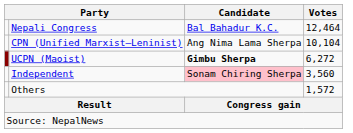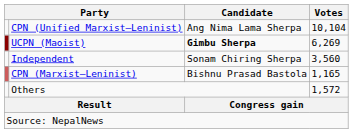- row: (54, 28)
(320, 58) 6,272 -> (326, 43) 6,269
(244, 74) pink background -> (244, 58) no background
+ row: (74, 74)
